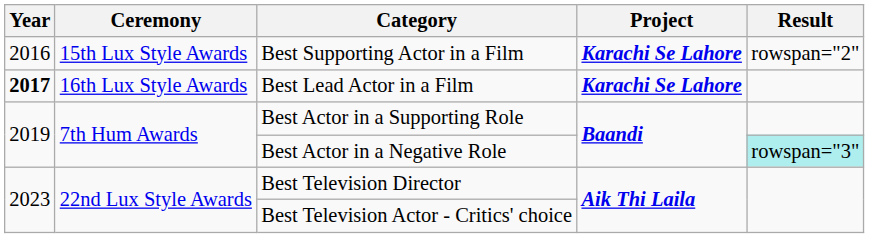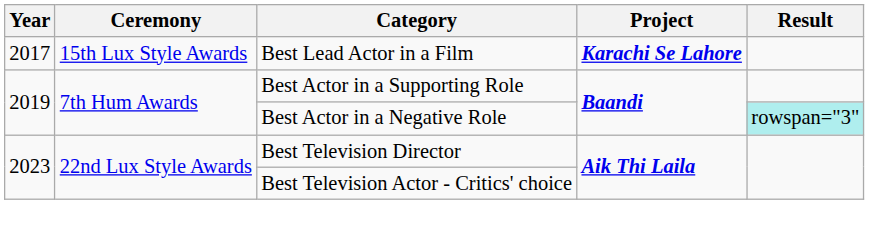- row: (392, 53)
(30, 85) bold -> (30, 53) normal
(154, 85) 16th Lux Style Awards -> (154, 53) 15th Lux Style Awards
